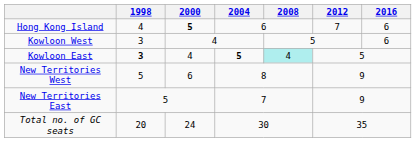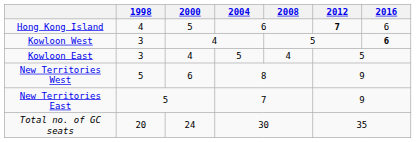(190, 26) bold -> (190, 26) normal
(337, 26) normal -> (337, 26) bold
(386, 41) normal -> (386, 41) bold
(141, 56) bold -> (141, 56) normal
(239, 56) bold -> (239, 56) normal
(288, 56) paleturquoise background -> (288, 56) no background
